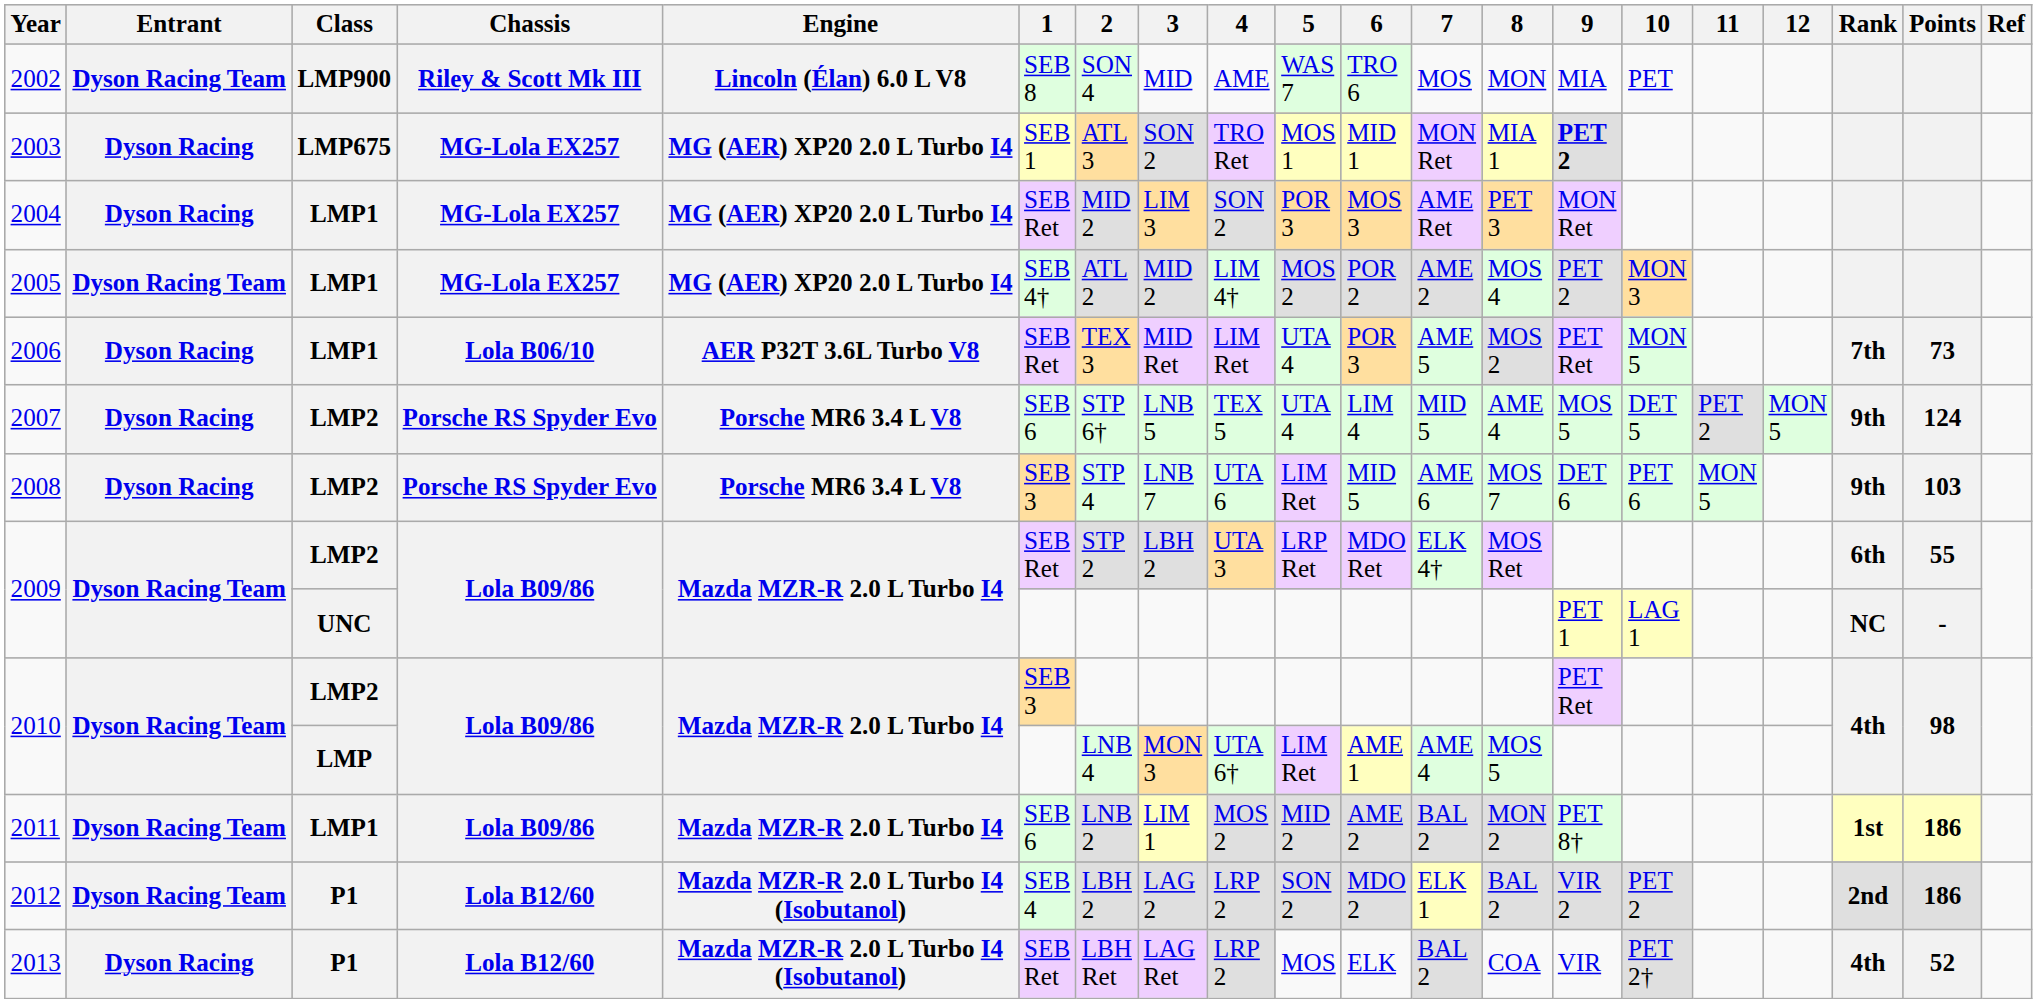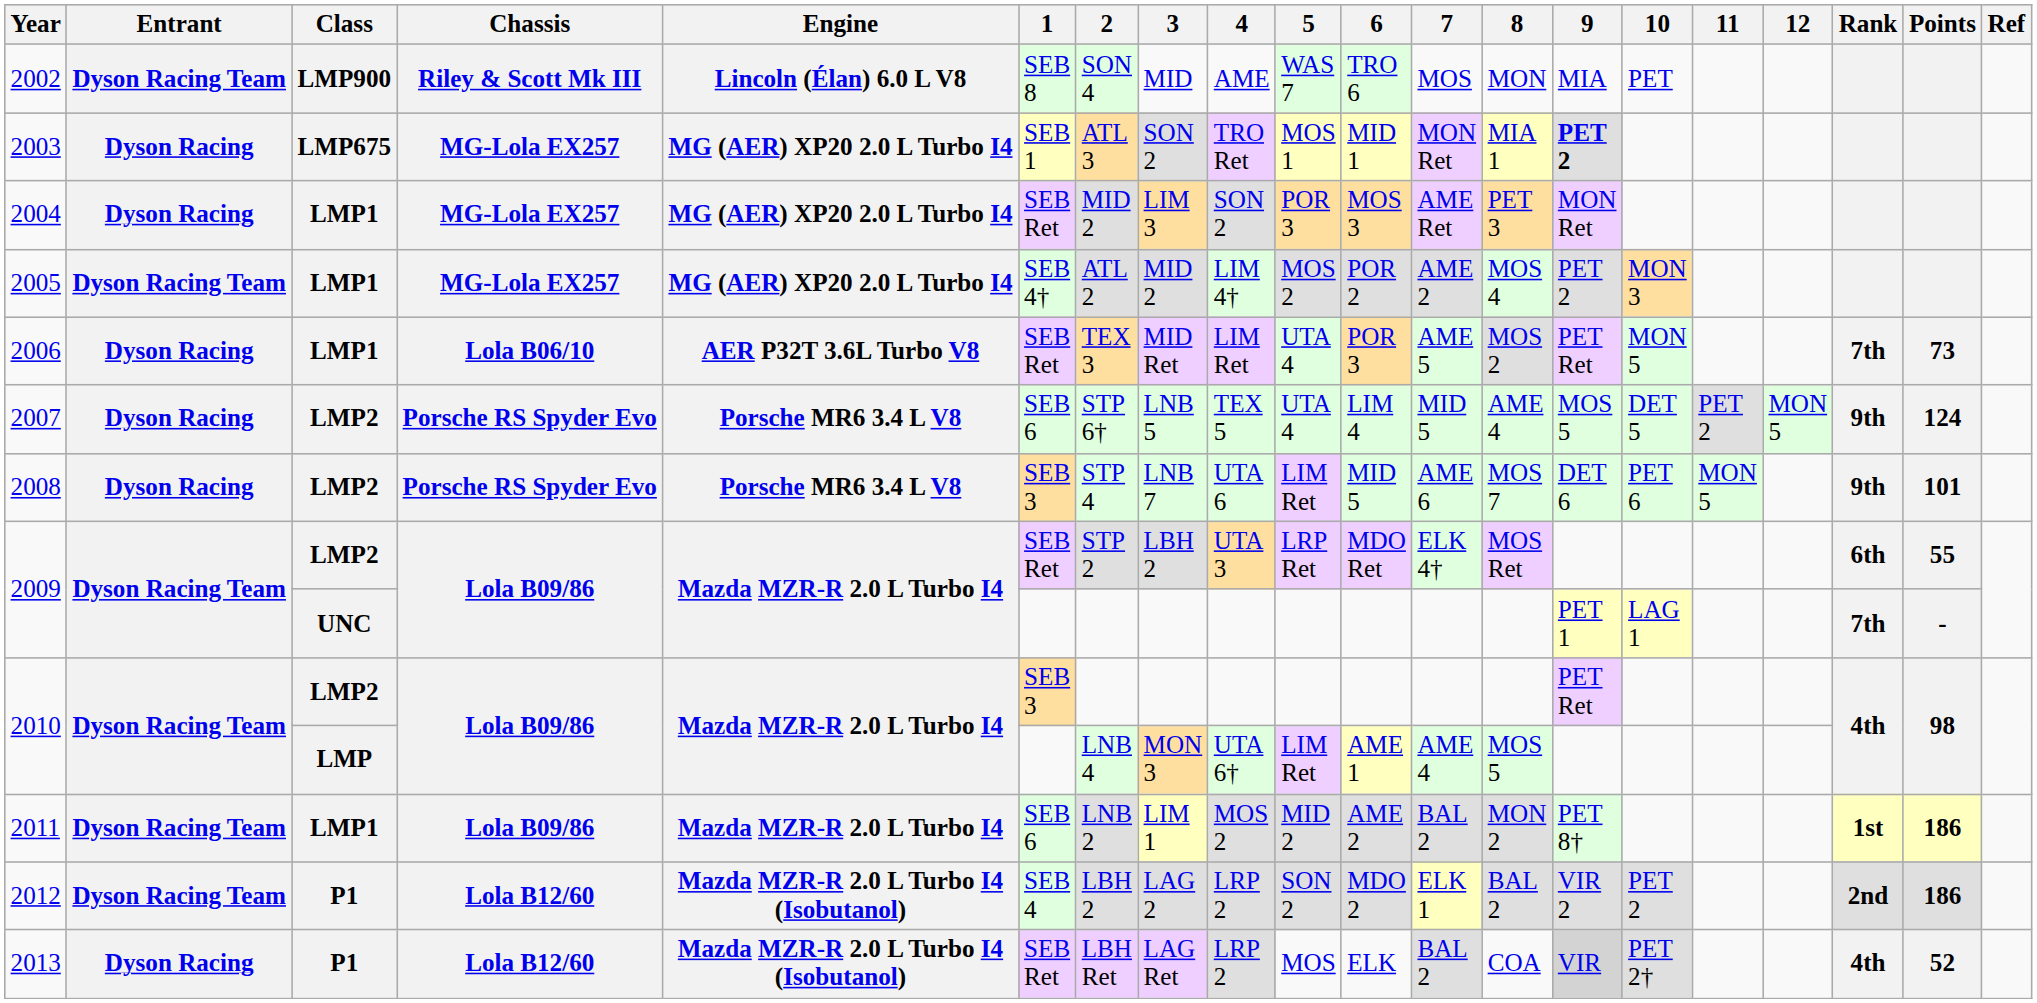(1942, 486) 103 -> (1942, 486) 101
(1868, 623) NC -> (1868, 623) 7th
(1579, 963) no background -> (1579, 963) lightgrey background
